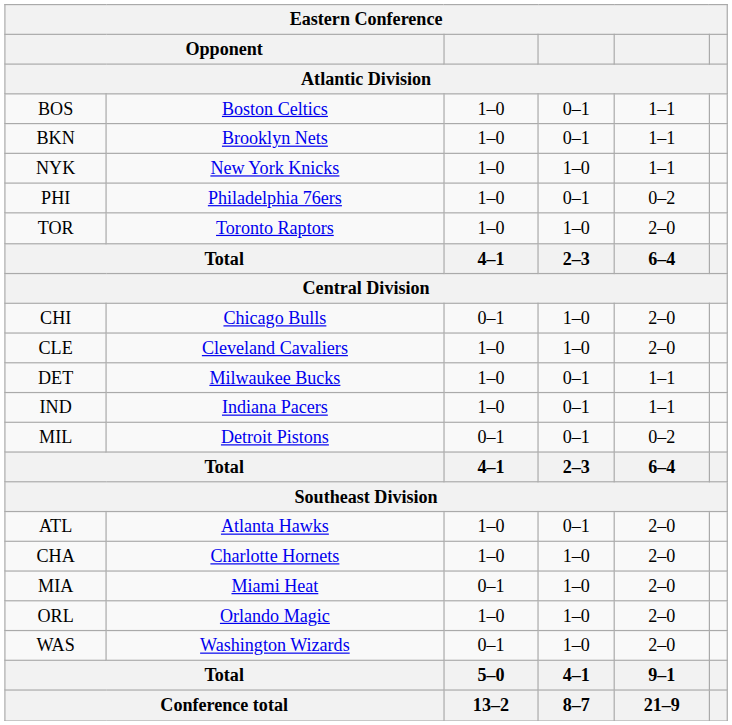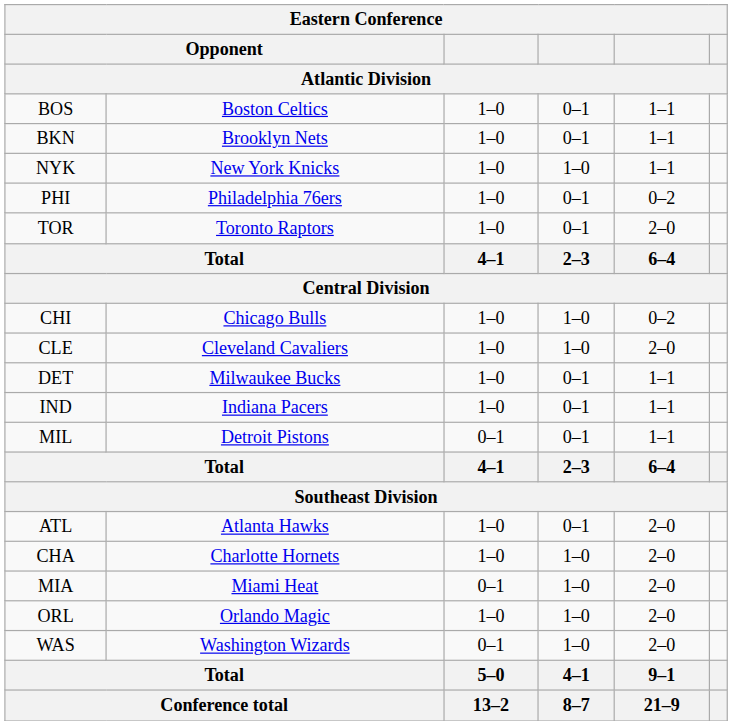(576, 228) 1–0 -> (576, 228) 0–1
(491, 317) 0–1 -> (491, 317) 1–0
(662, 317) 2–0 -> (662, 317) 0–2
(662, 437) 0–2 -> (662, 437) 1–1
